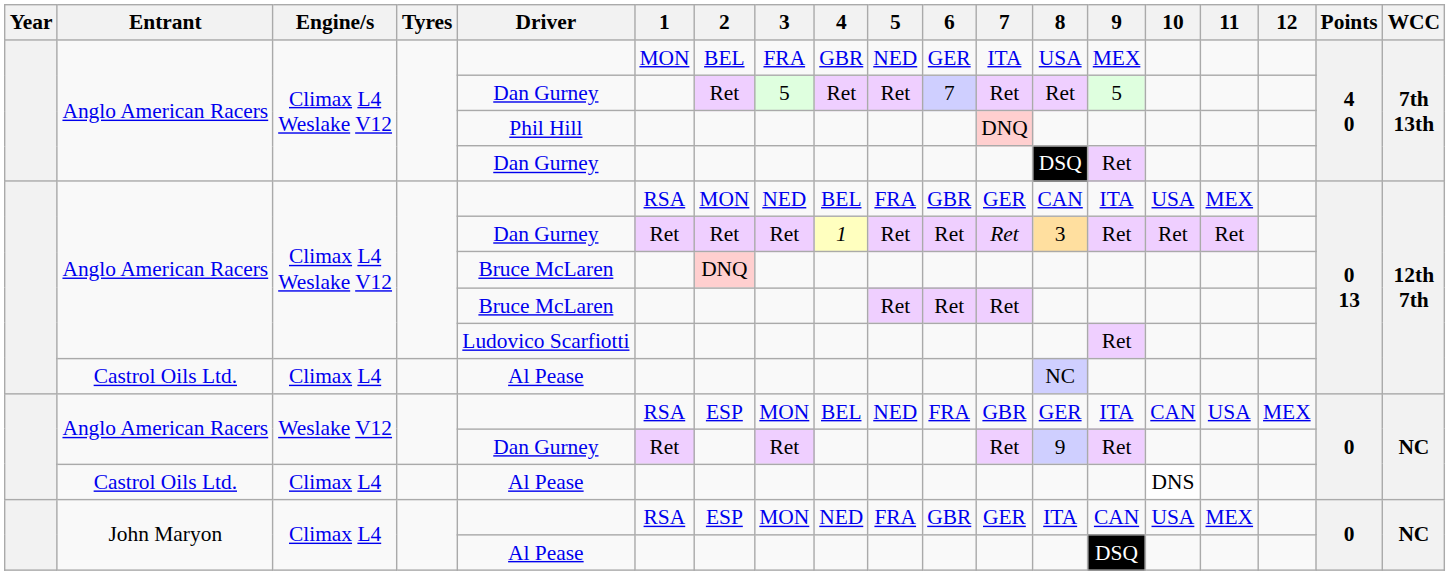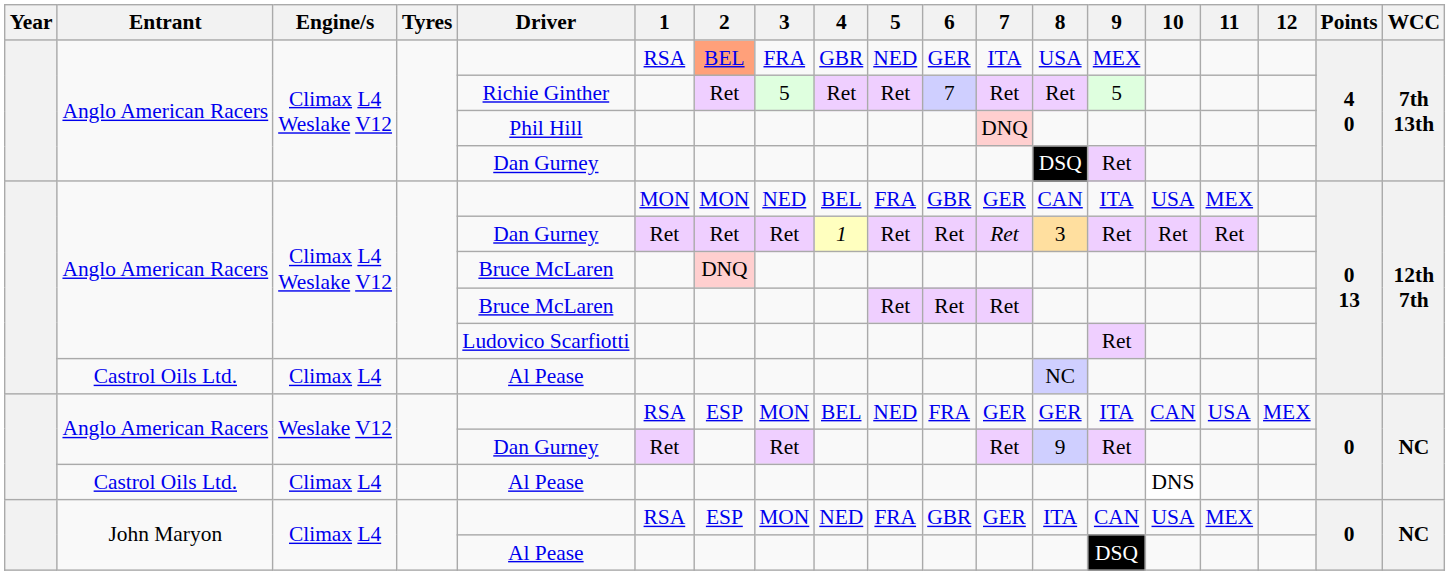(664, 57) MON -> (664, 57) RSA
(724, 57) no background -> (724, 57) lightsalmon background
(546, 93) Dan Gurney -> (546, 93) Richie Ginther
(664, 199) RSA -> (664, 199) MON
(1004, 411) GBR -> (1004, 411) GER
